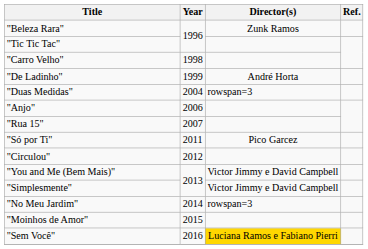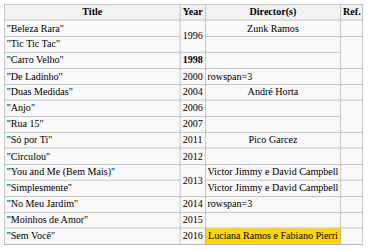(193, 60) normal -> (193, 60) bold
(193, 76) 1999 -> (193, 76) 2000
(273, 76) André Horta -> (230, 76) rowspan=3
(230, 92) rowspan=3 -> (273, 92) André Horta
